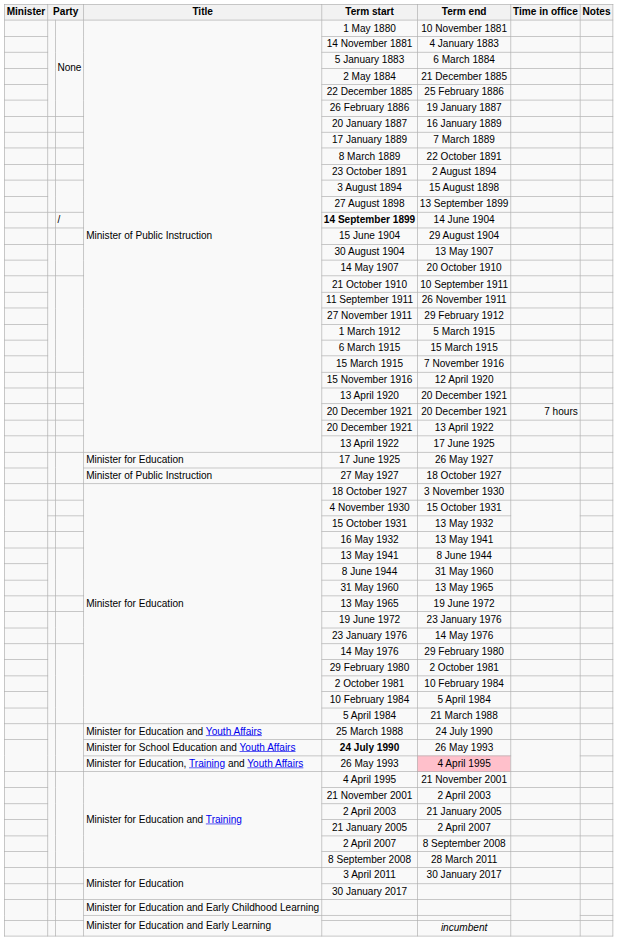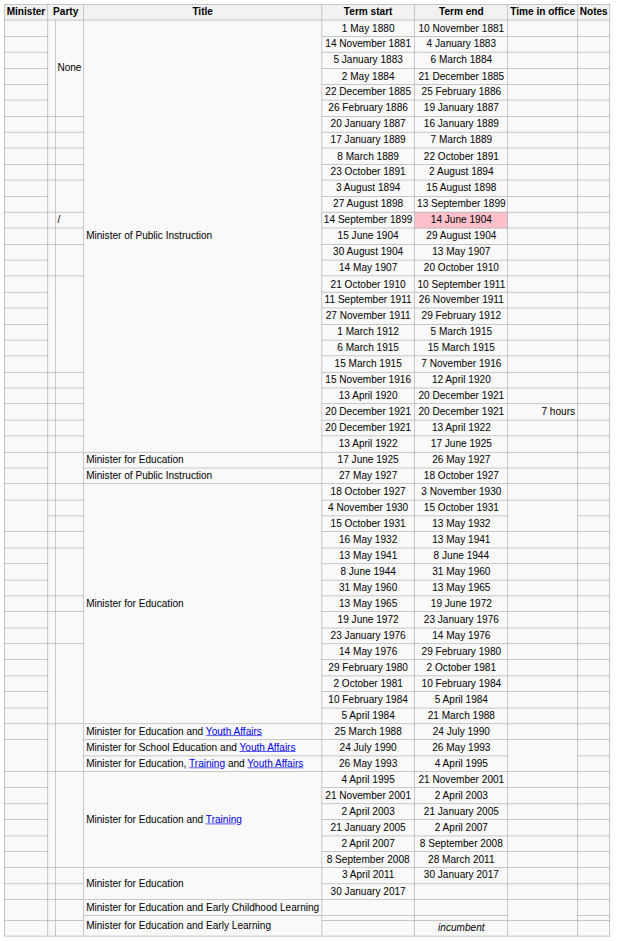(370, 220) bold -> (368, 220) normal
(464, 220) no background -> (461, 220) pink background
(370, 747) bold -> (368, 747) normal
(464, 763) pink background -> (461, 763) no background
